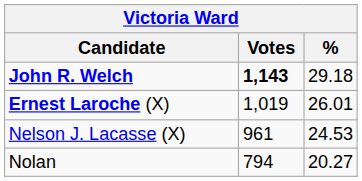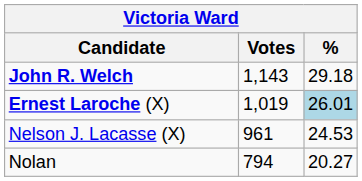(266, 76) bold -> (266, 76) normal
(331, 104) no background -> (331, 104) lightblue background
